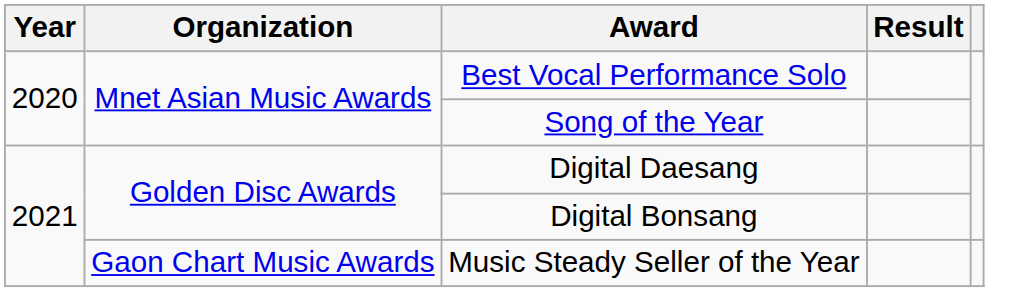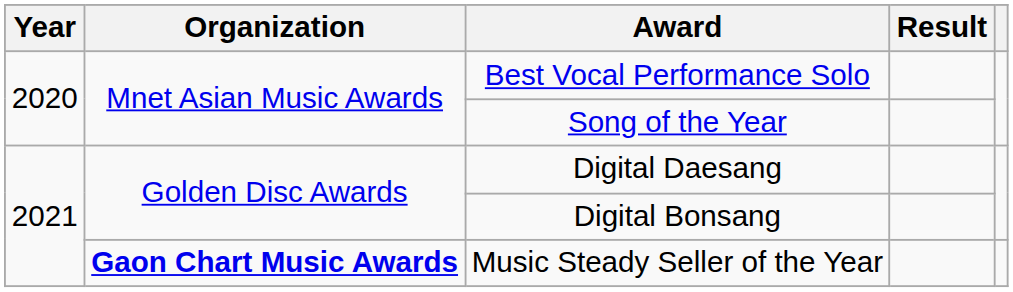(263, 262) normal -> (275, 262) bold
